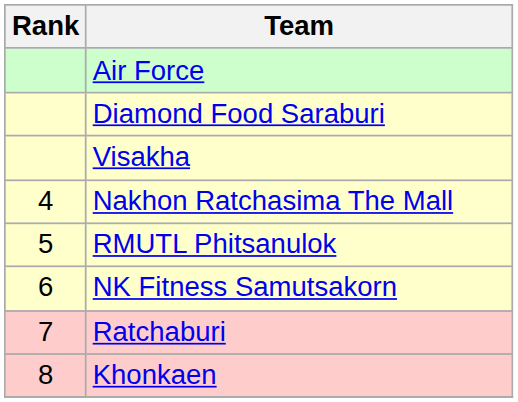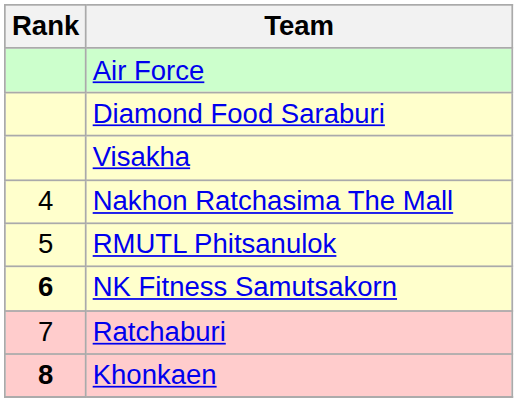(46, 288) normal -> (46, 288) bold
(46, 375) normal -> (46, 375) bold
